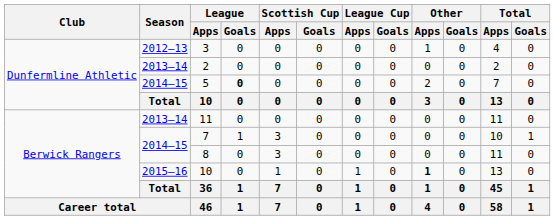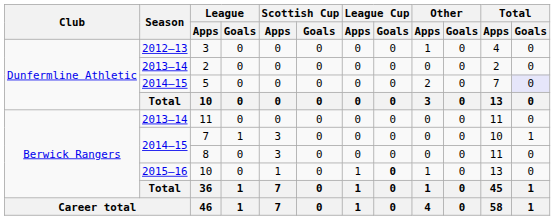(240, 84) bold -> (240, 84) normal
(531, 84) no background -> (531, 84) lavender background
(393, 171) normal -> (393, 171) bold
(428, 171) bold -> (428, 171) normal
